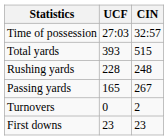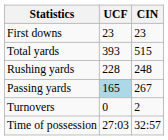rows swapped: (34, 125) <-> (52, 32)
(111, 88) no background -> (111, 88) lightblue background
